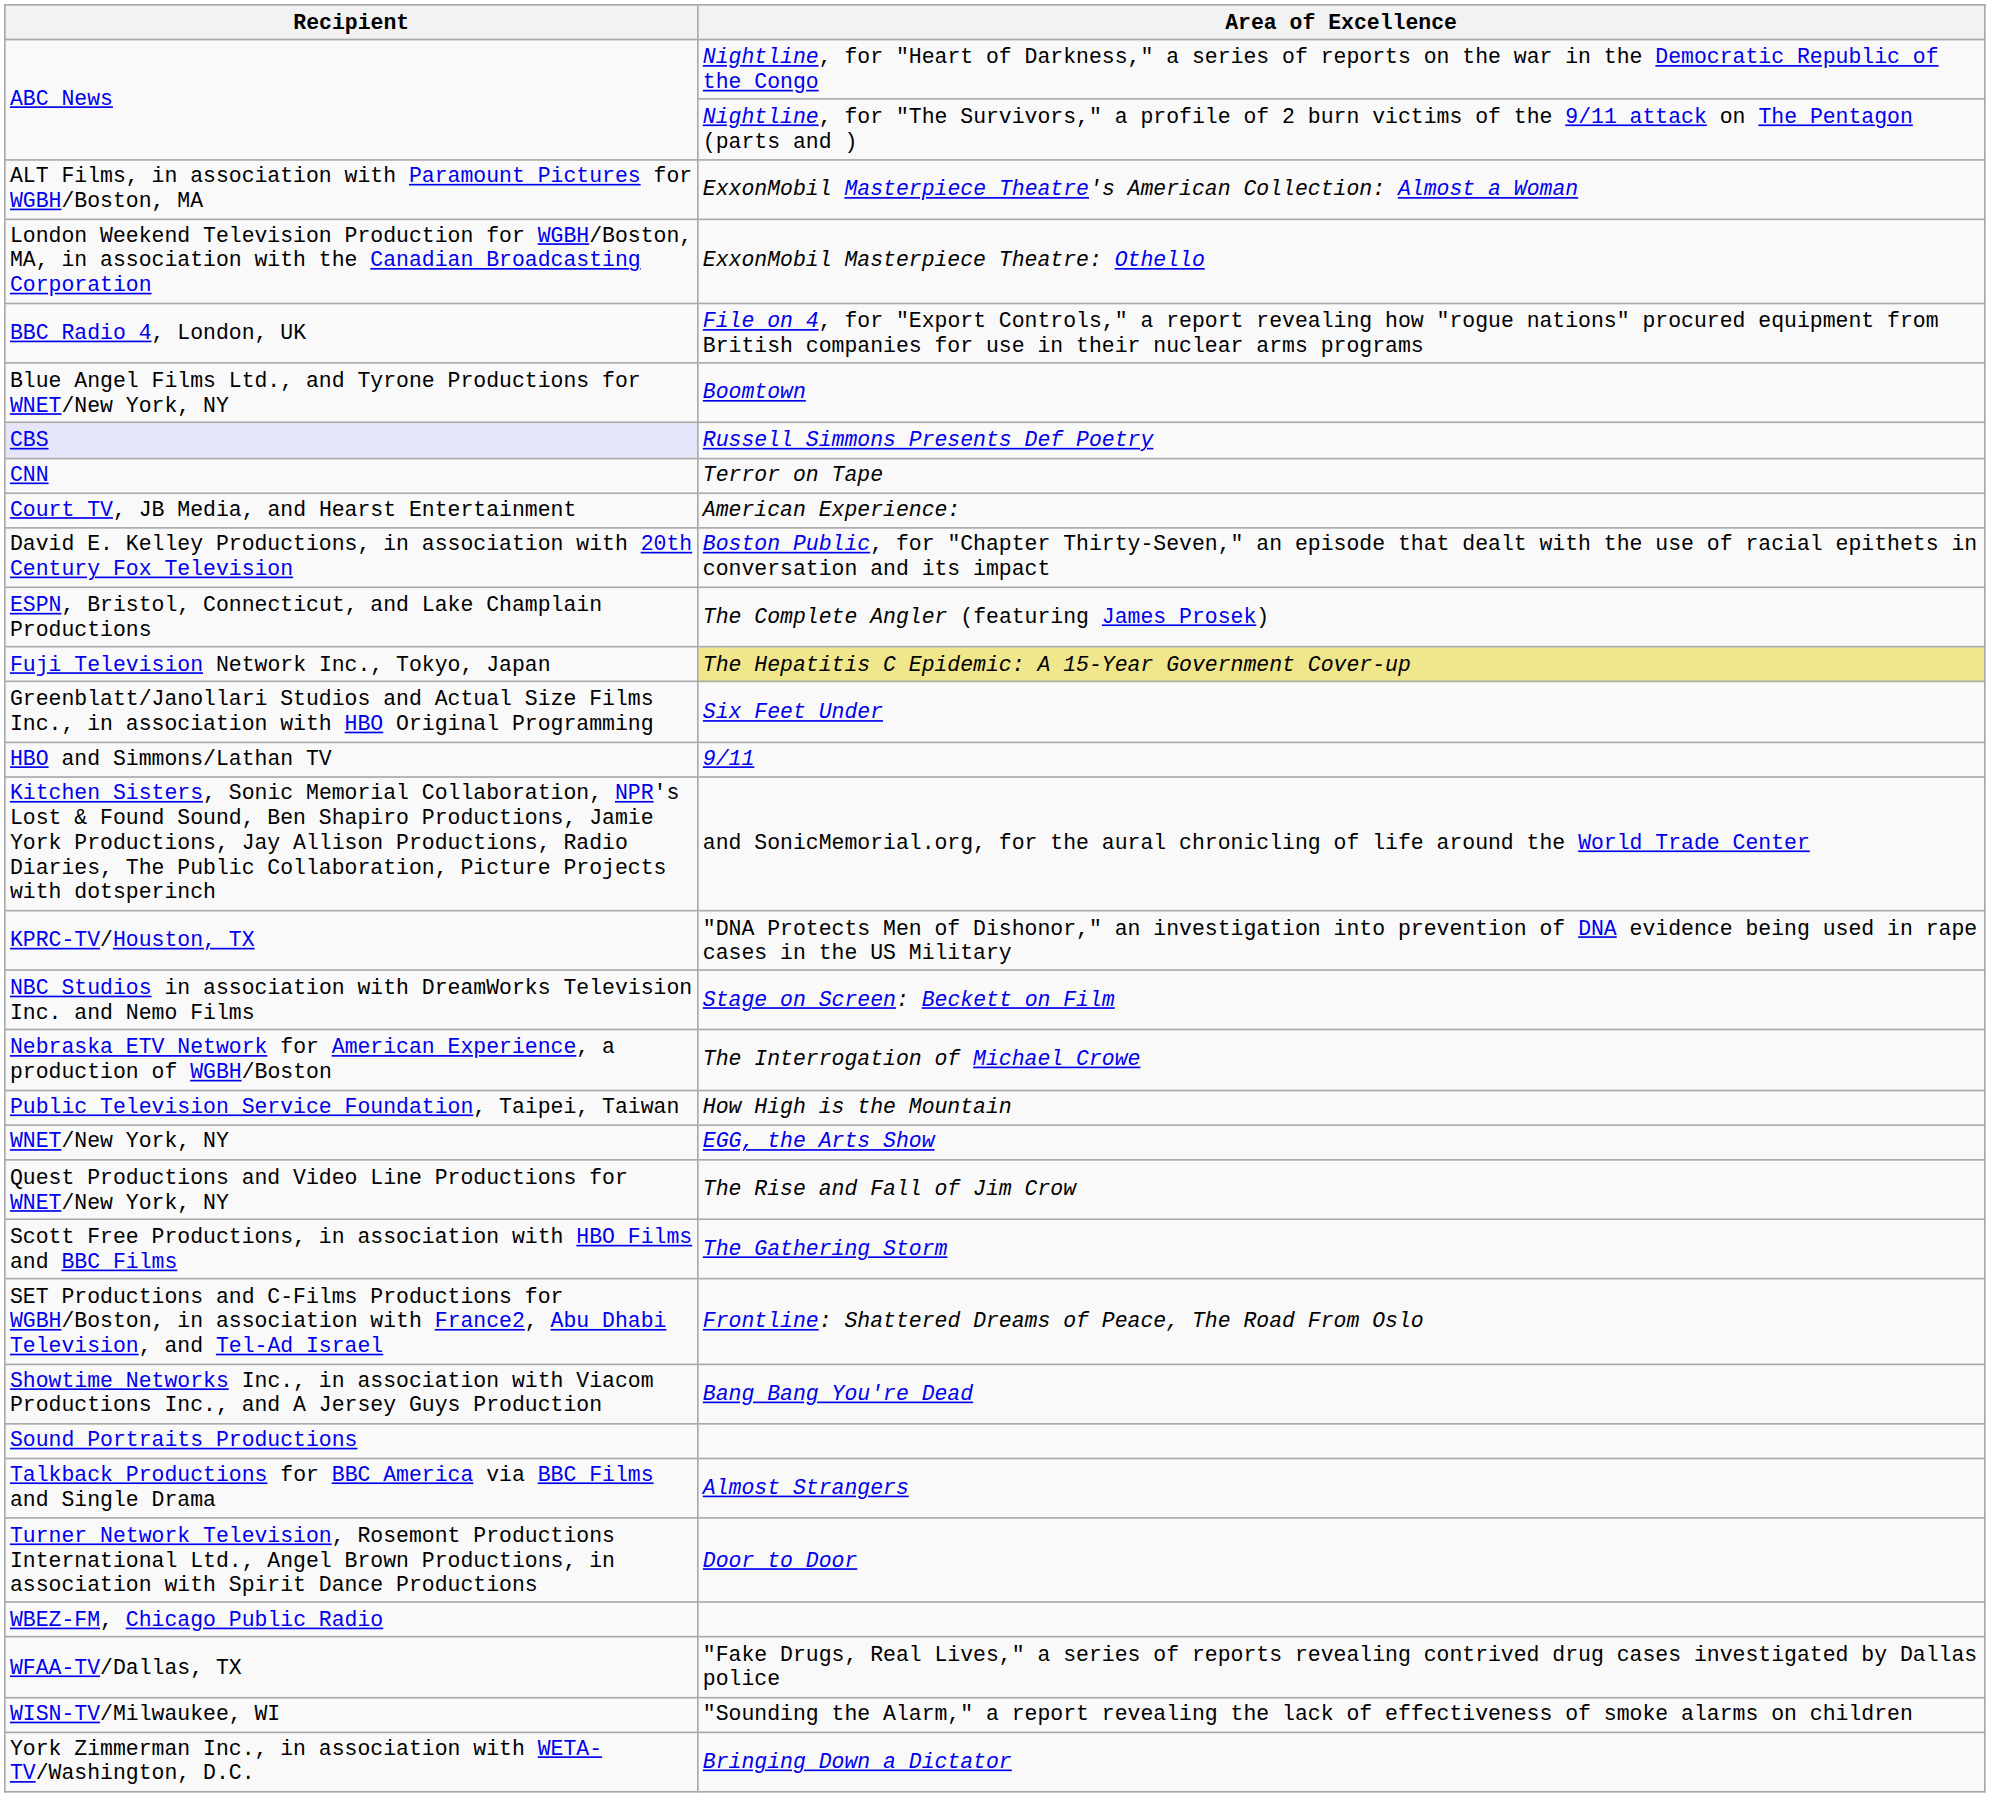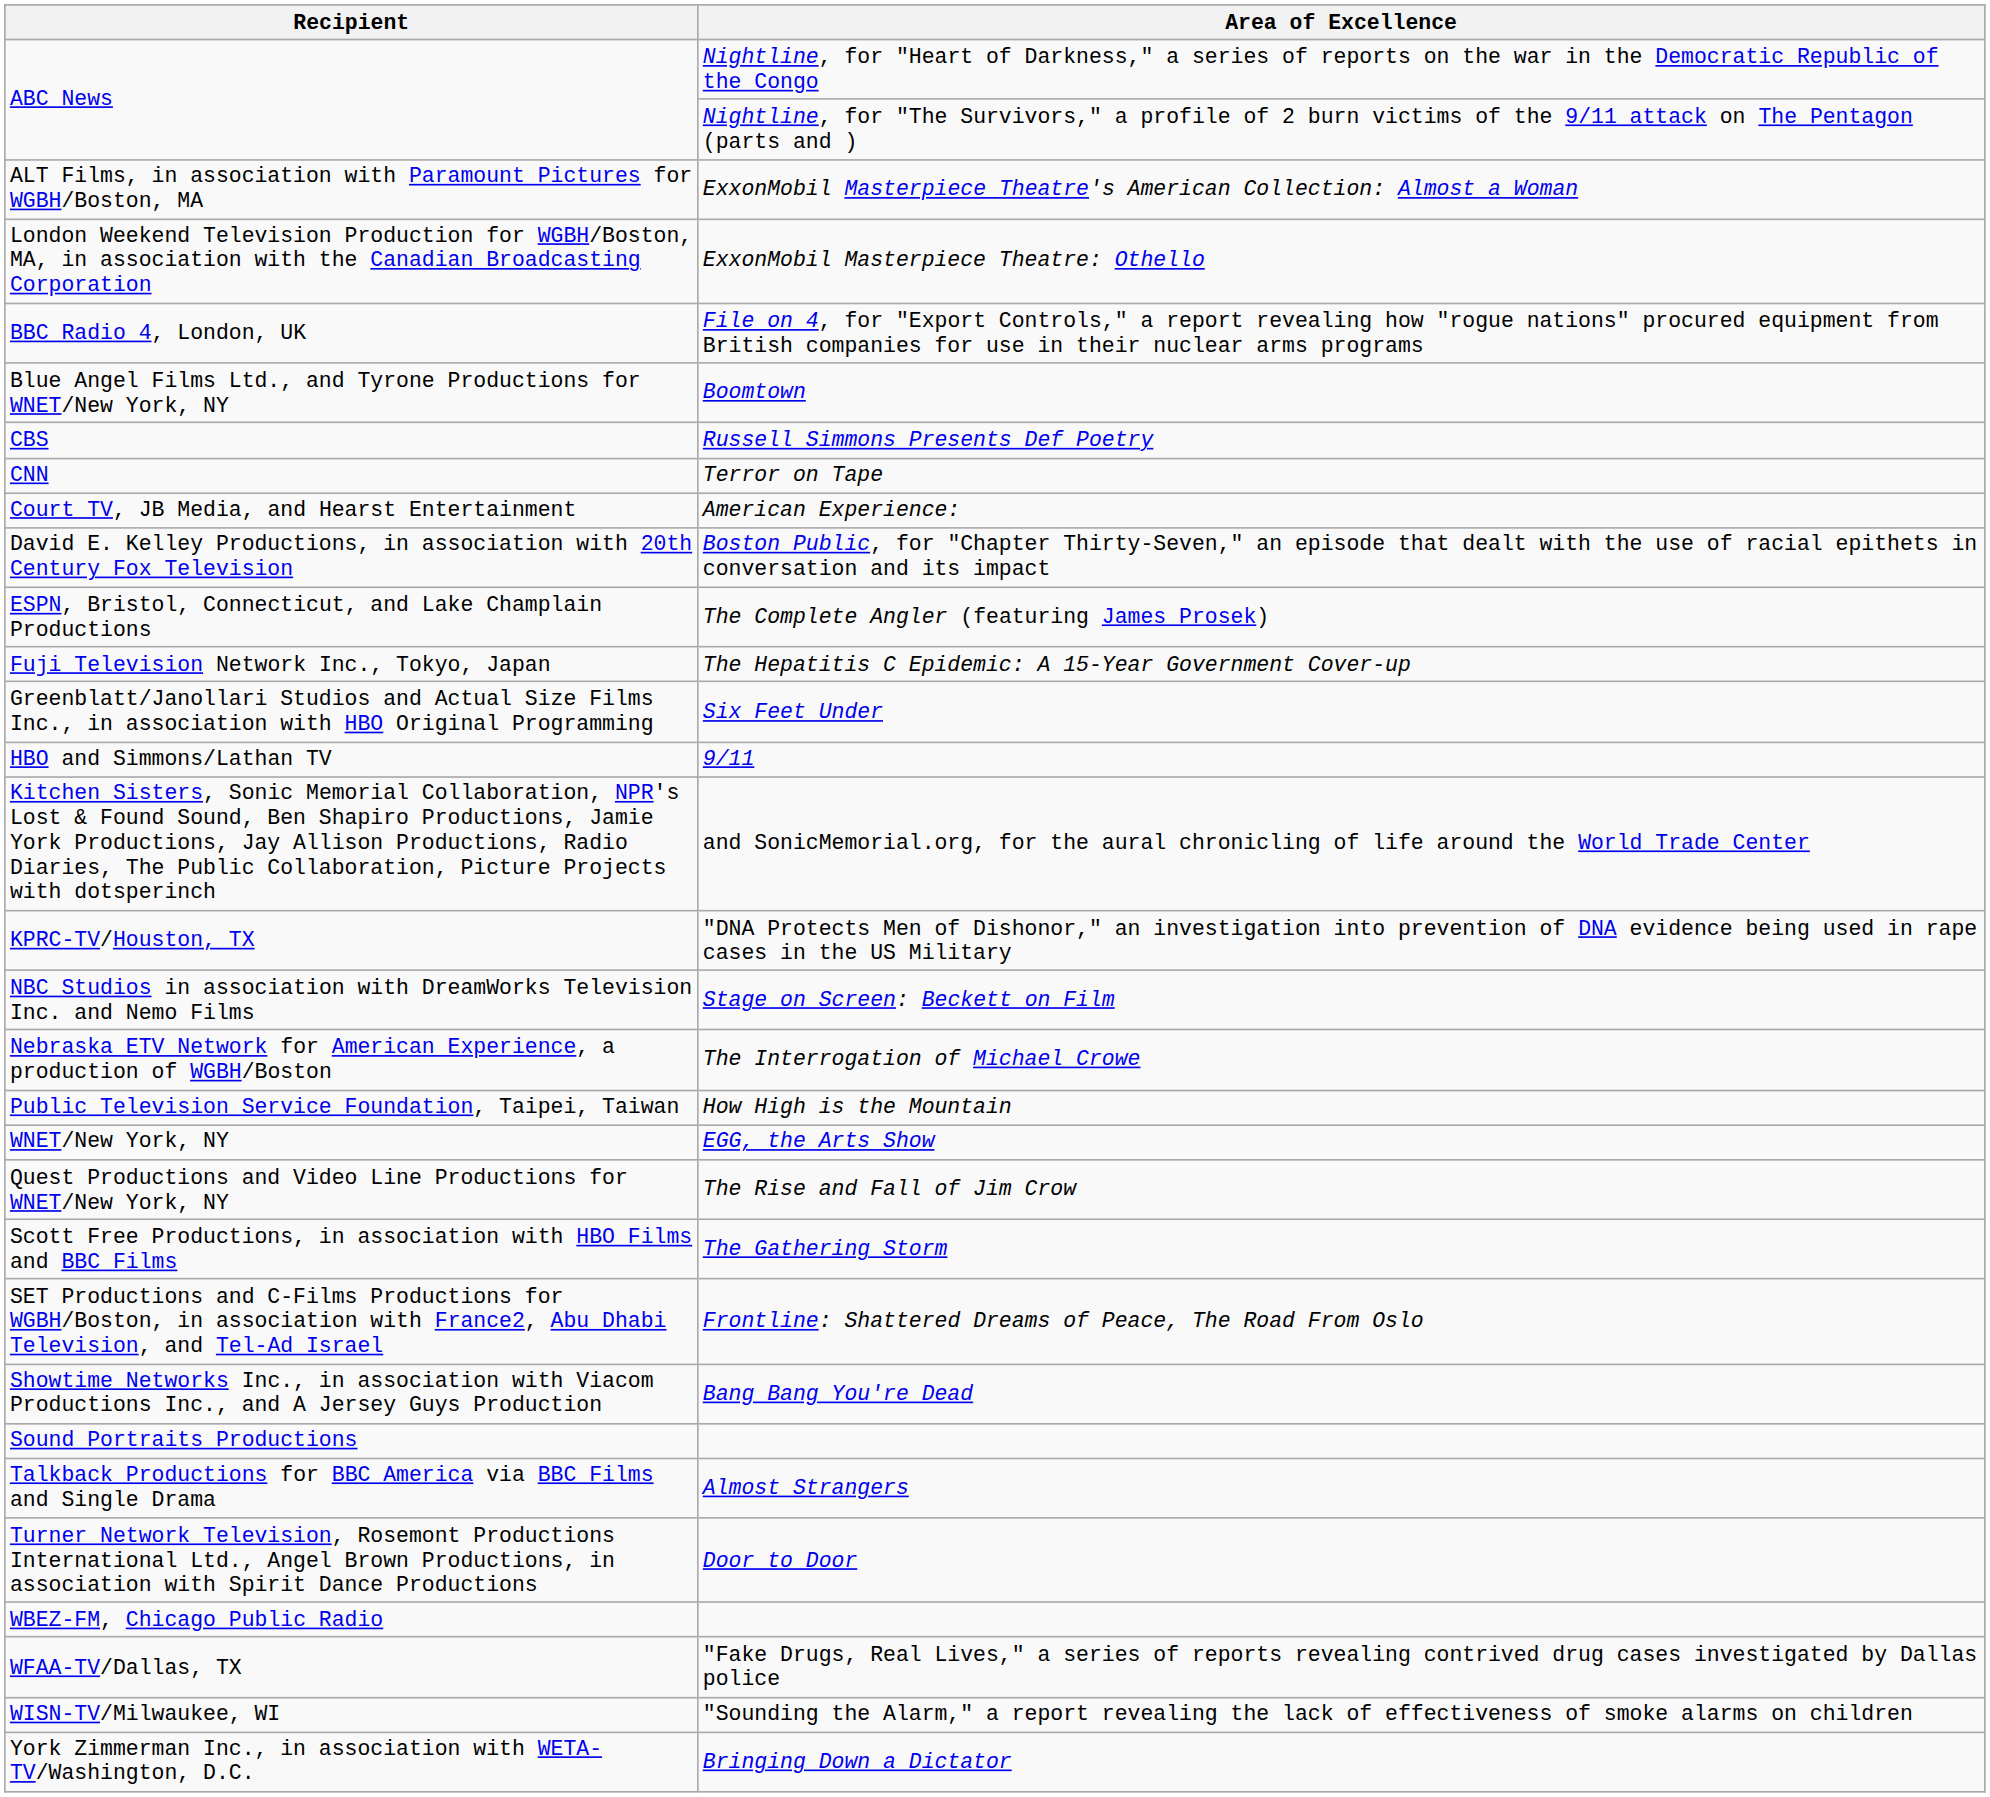(29, 440) lavender background -> (29, 440) no background
(1057, 665) khaki background -> (1057, 665) no background
